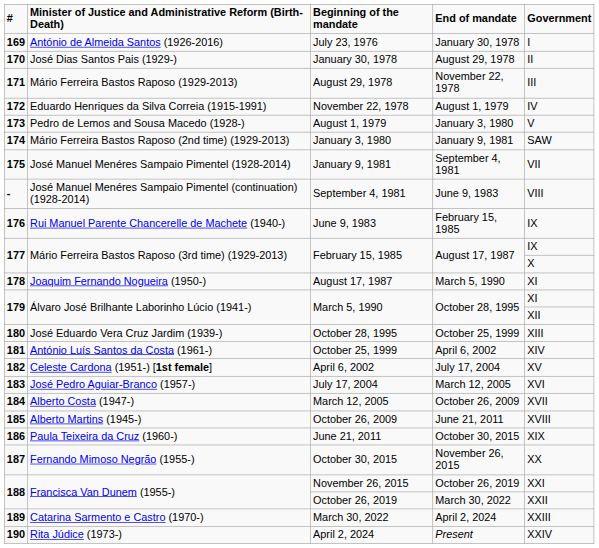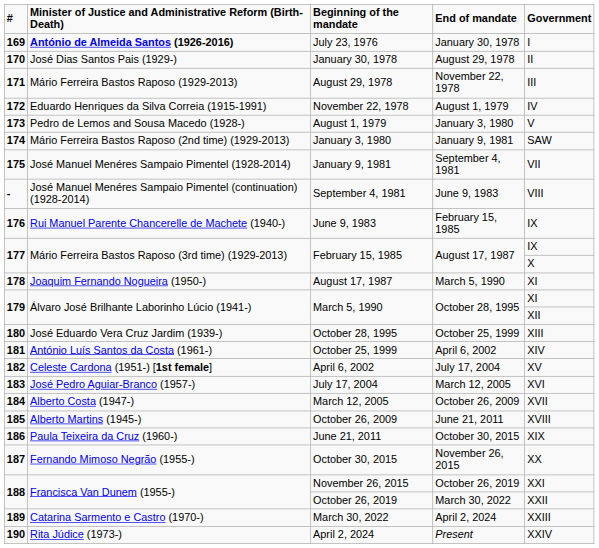(127, 42) normal -> (132, 42) bold
